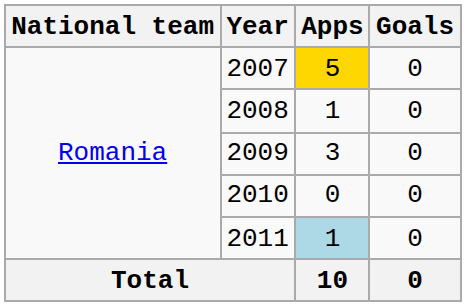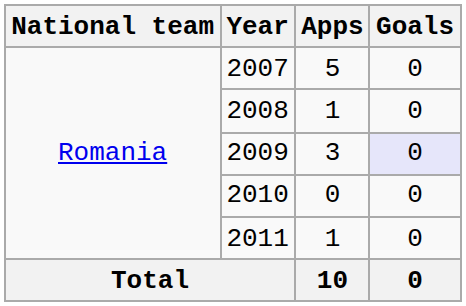(332, 69) gold background -> (332, 69) no background
(415, 153) no background -> (415, 153) lavender background
(332, 238) lightblue background -> (332, 238) no background
